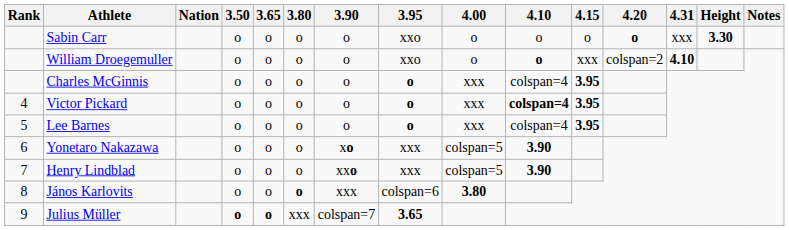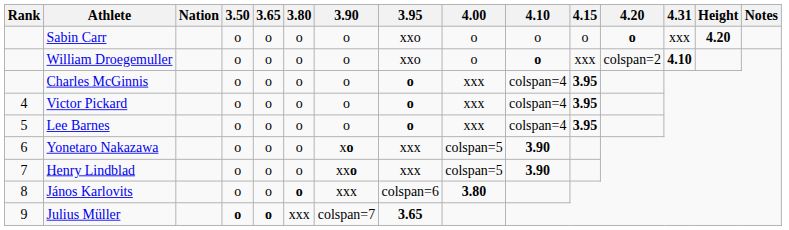(721, 37) 3.30 -> (718, 37) 4.20
(539, 103) bold -> (538, 103) normal
